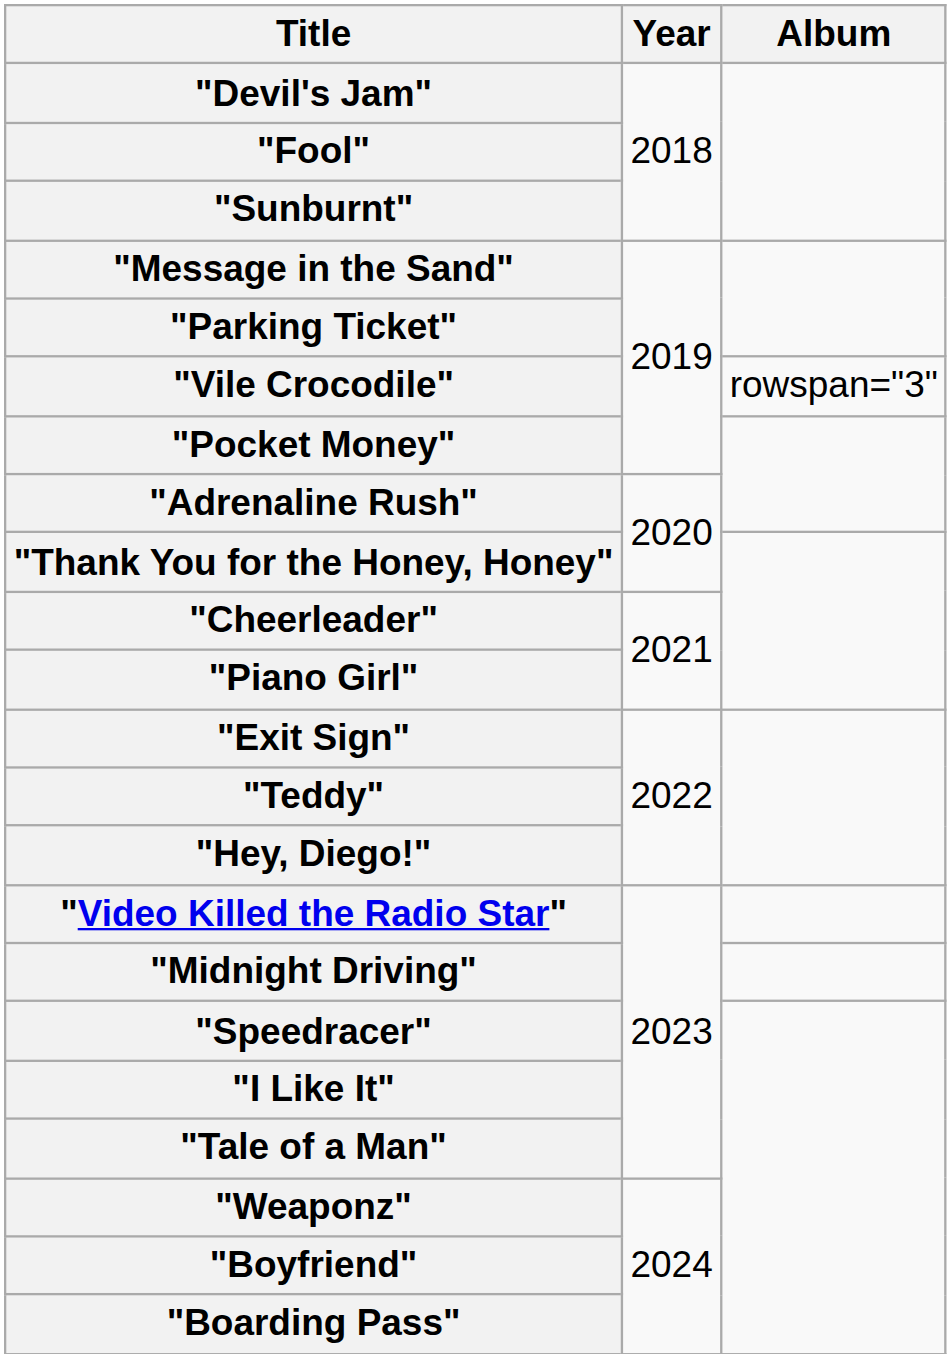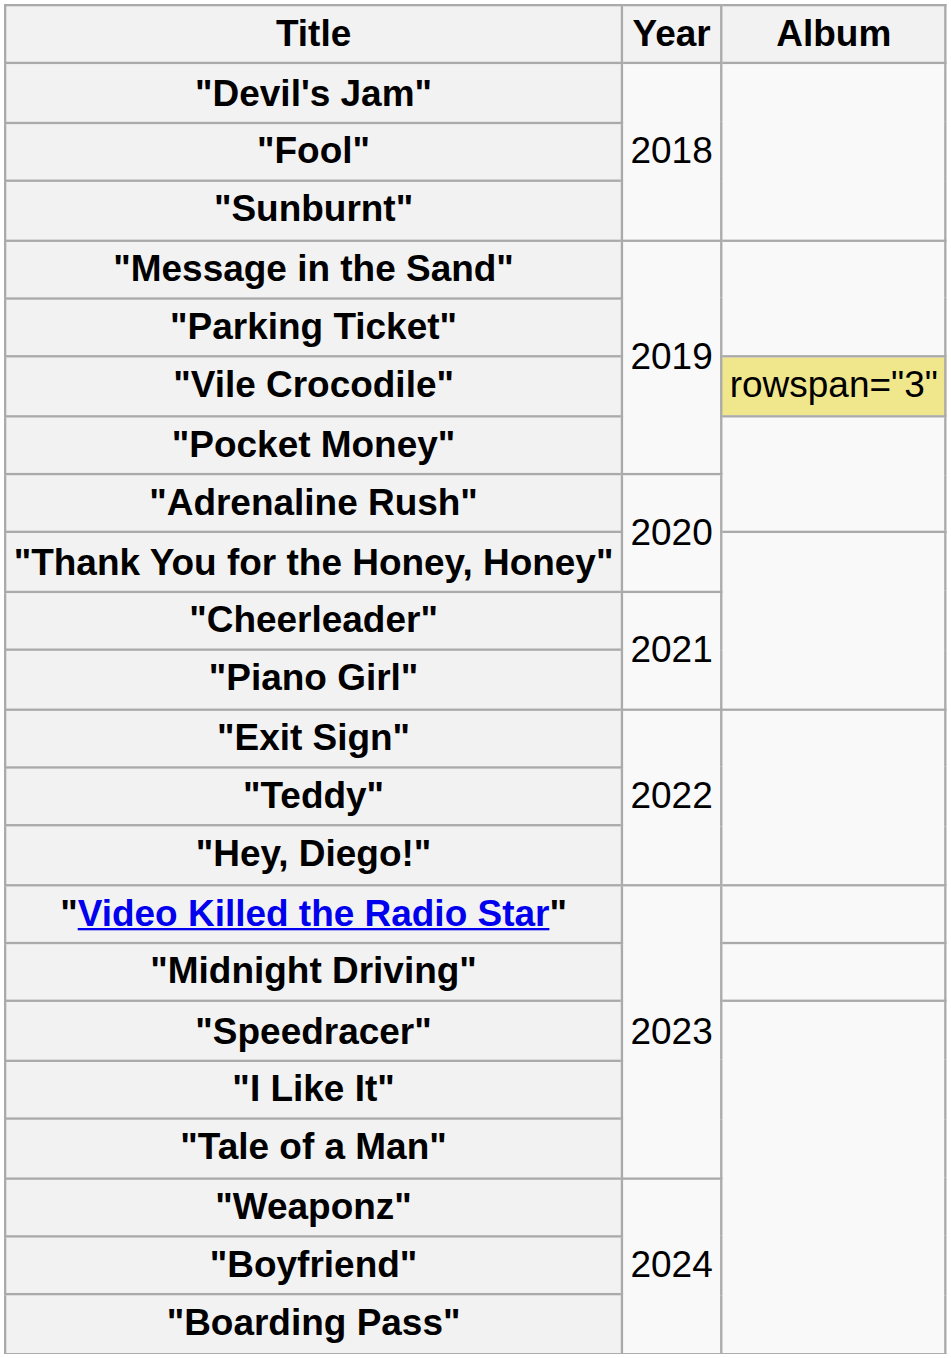(834, 385) no background -> (834, 385) khaki background
